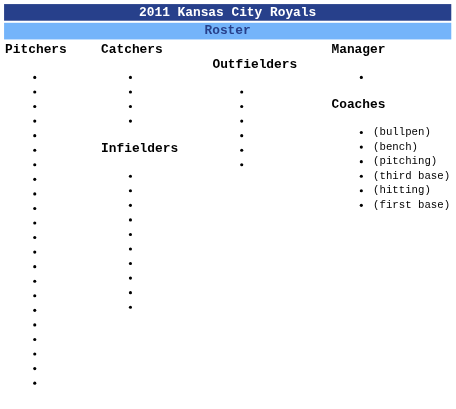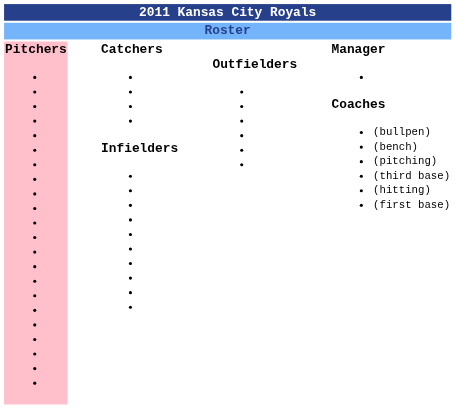(36, 216) no background -> (36, 216) pink background
